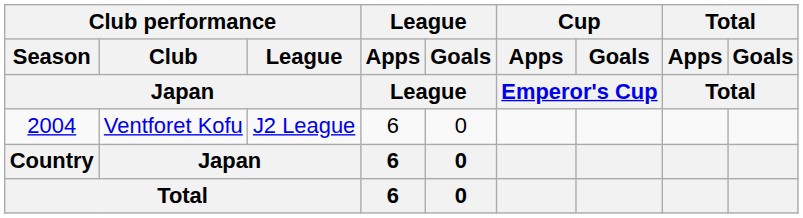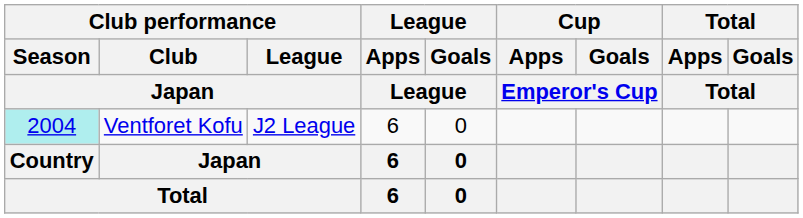(52, 126) no background -> (52, 126) paleturquoise background
